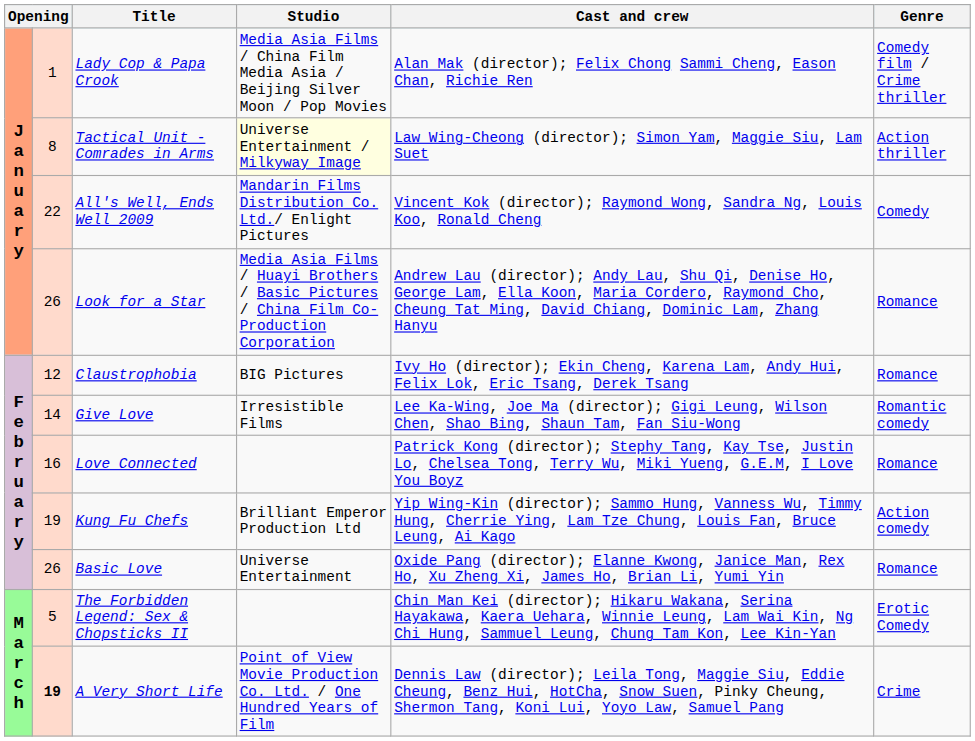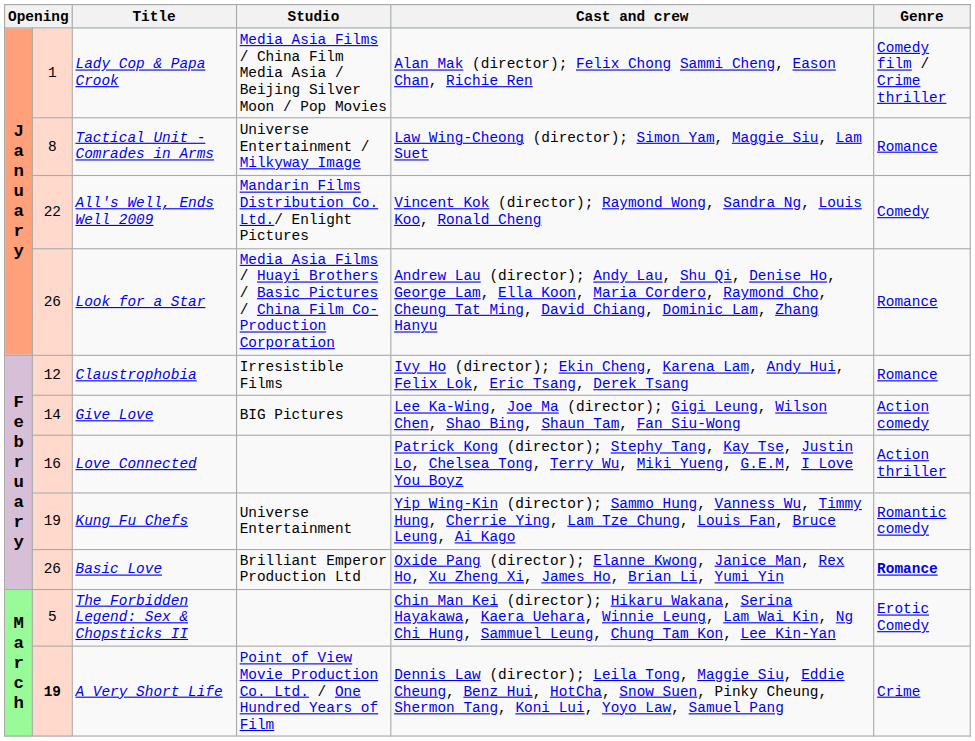(305, 147) lightyellow background -> (305, 147) no background
(912, 147) Action thriller -> (907, 147) Romance
(292, 375) BIG Pictures -> (292, 375) Irresistible Films
(292, 415) Irresistible Films -> (292, 415) BIG Pictures
(912, 415) Romantic comedy -> (903, 415) Action comedy
(907, 464) Romance -> (912, 464) Action thriller
(313, 521) Brilliant Emperor Production Ltd -> (296, 521) Universe Entertainment
(903, 521) Action comedy -> (912, 521) Romantic comedy
(296, 569) Universe Entertainment -> (313, 569) Brilliant Emperor Production Ltd
(907, 569) normal -> (907, 569) bold
